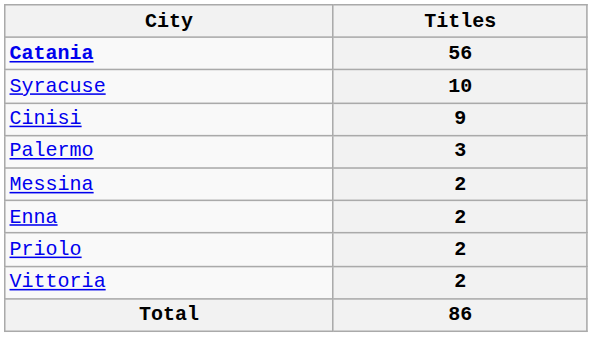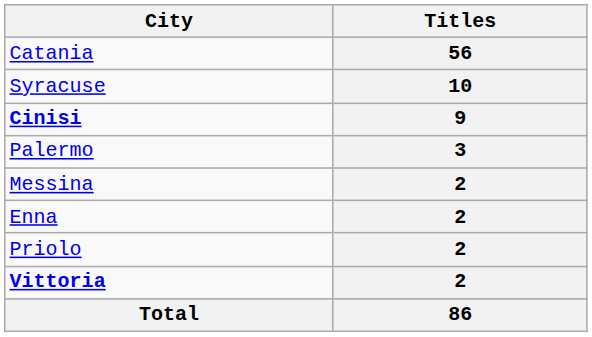(52, 54) bold -> (52, 54) normal
(46, 119) normal -> (46, 119) bold
(58, 282) normal -> (58, 282) bold
